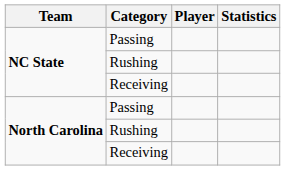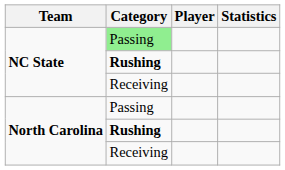(132, 39) no background -> (132, 39) lightgreen background
(134, 61) normal -> (135, 61) bold
(134, 130) normal -> (135, 130) bold
